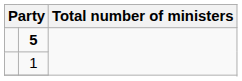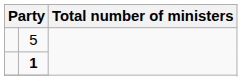(33, 39) bold -> (33, 39) normal
(33, 63) normal -> (33, 63) bold
